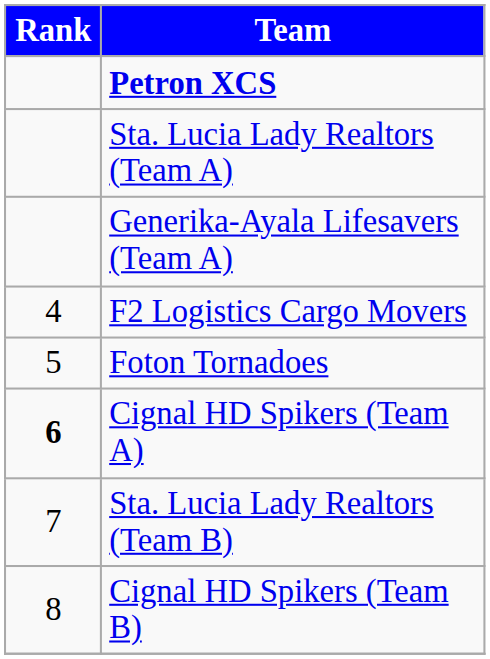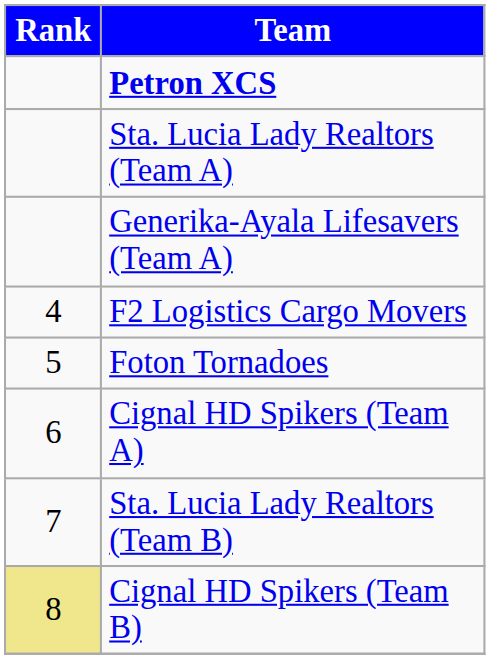(53, 432) bold -> (53, 432) normal
(53, 609) no background -> (53, 609) khaki background
